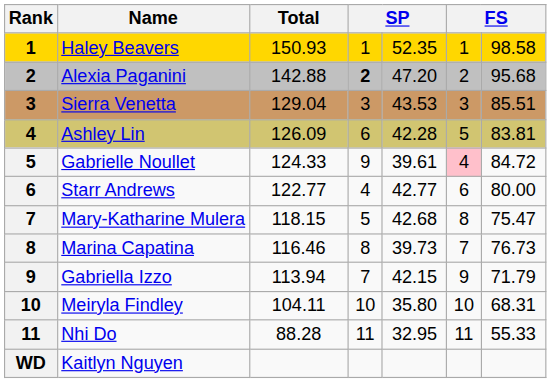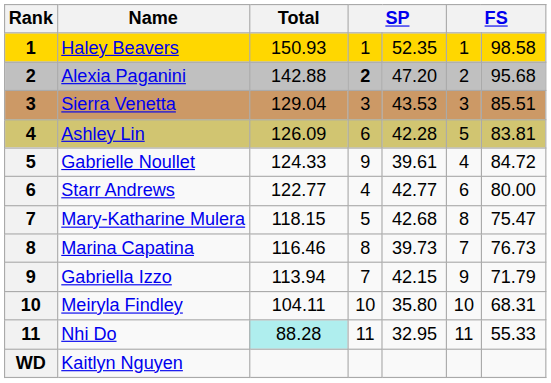(464, 162) pink background -> (464, 162) no background
(299, 334) no background -> (299, 334) paleturquoise background
